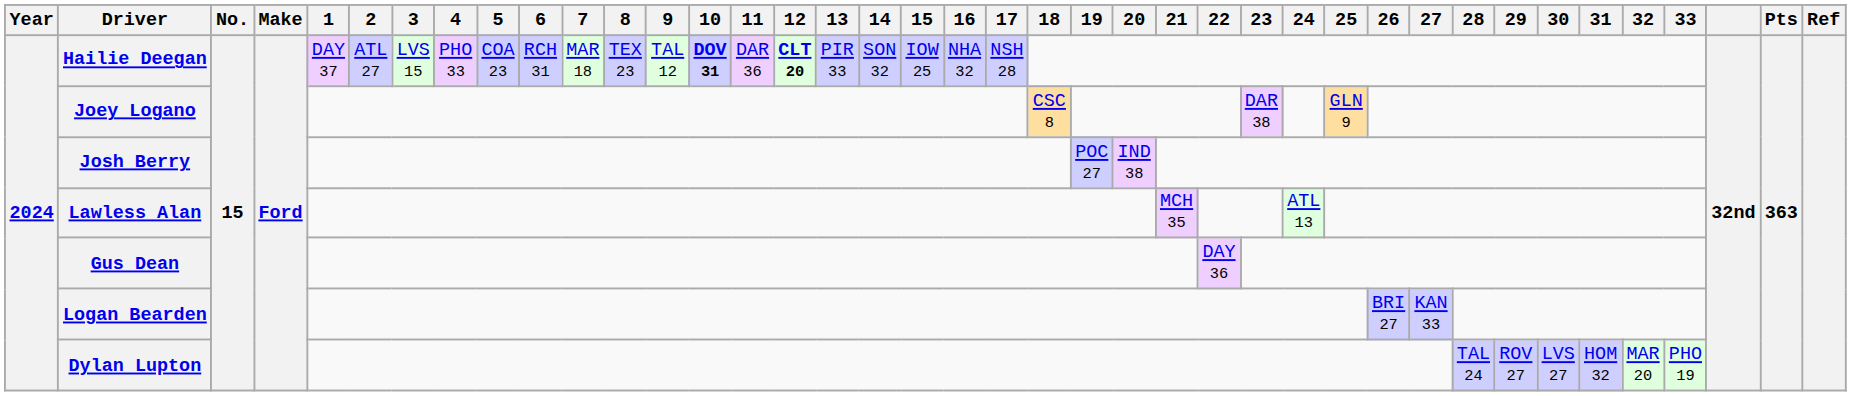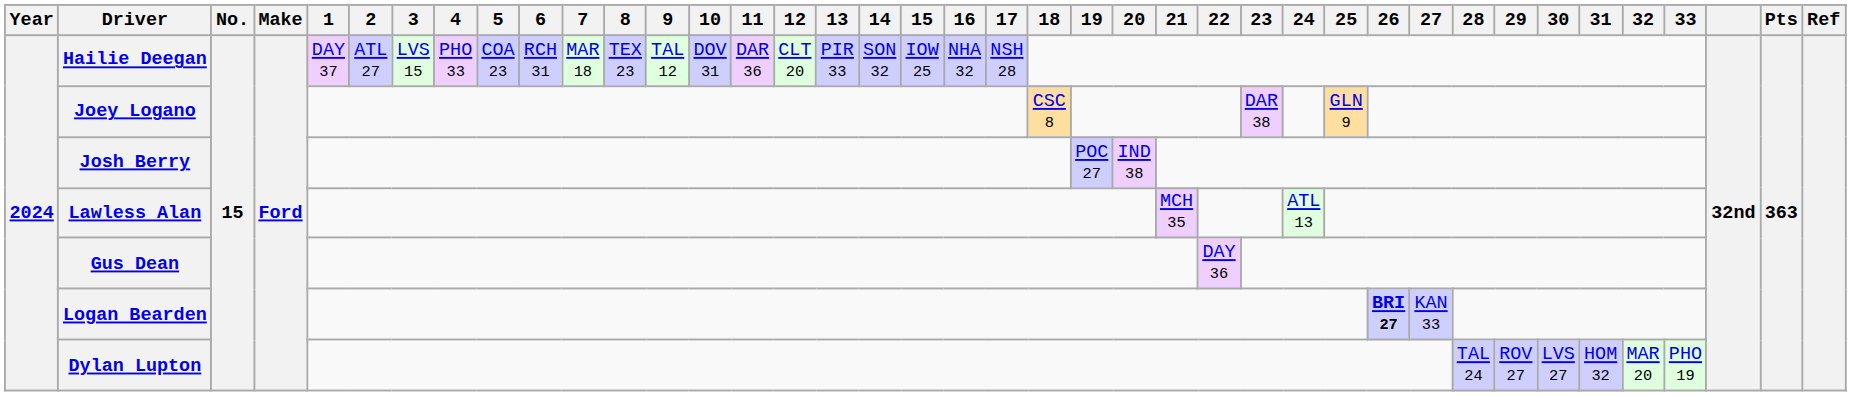(710, 60) bold -> (710, 59) normal
(795, 60) bold -> (795, 59) normal
(1389, 313) normal -> (1389, 314) bold
